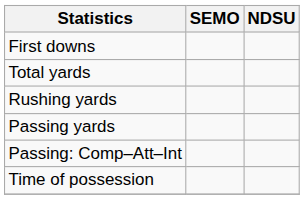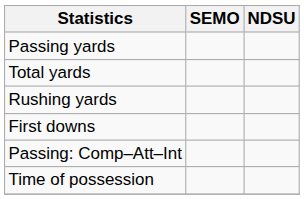rows swapped: (52, 45) <-> (62, 126)
